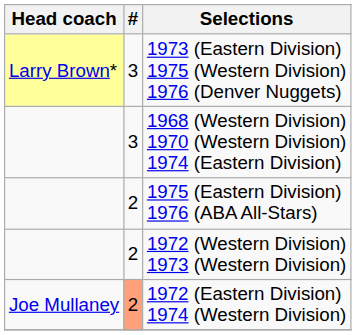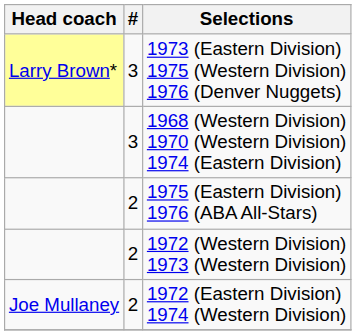(133, 304) lightsalmon background -> (133, 304) no background
